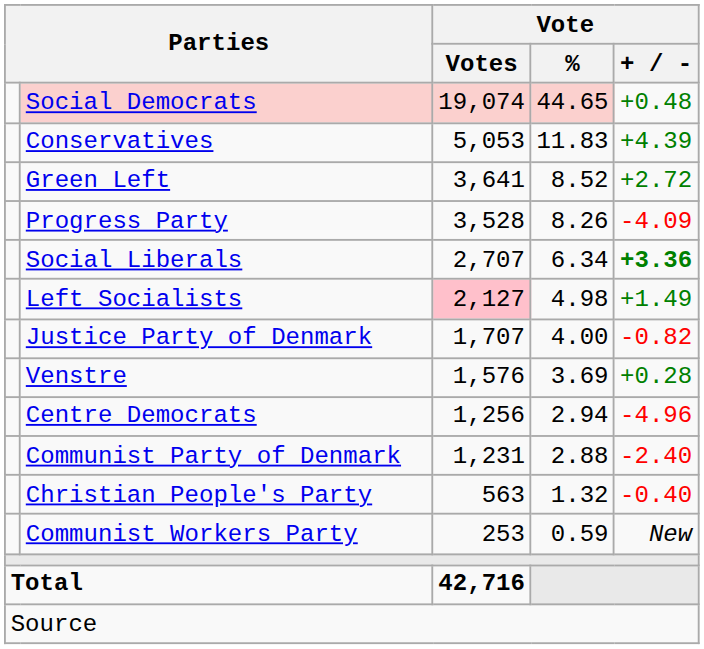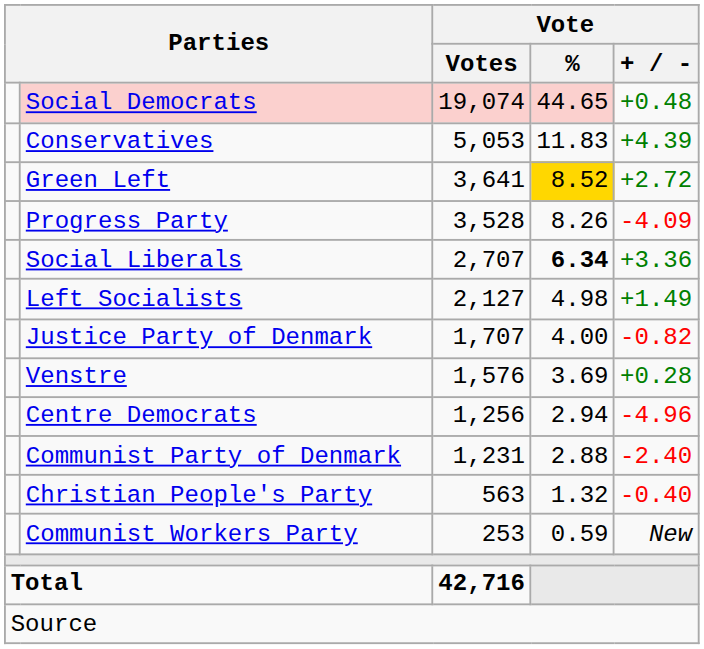(580, 181) no background -> (580, 181) gold background
(580, 260) normal -> (580, 260) bold
(656, 260) bold -> (656, 260) normal
(489, 299) pink background -> (489, 299) no background
